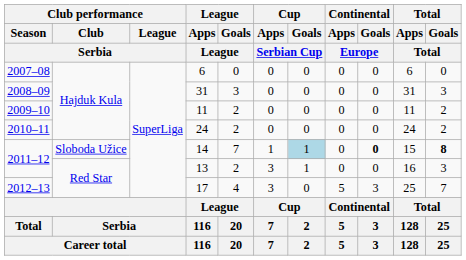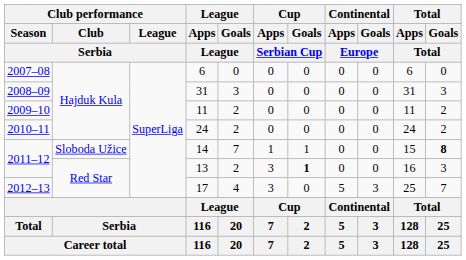(307, 149) lightblue background -> (307, 149) no background
(375, 149) bold -> (375, 149) normal
(307, 168) normal -> (307, 168) bold
